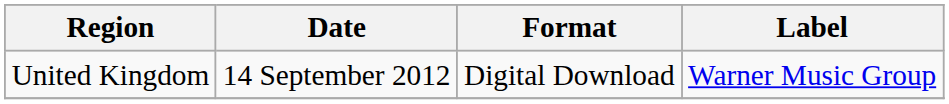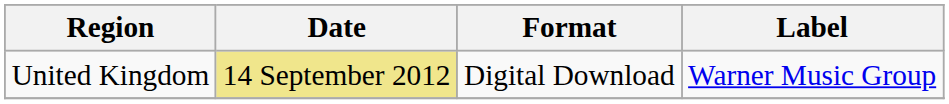(337, 74) no background -> (337, 74) khaki background
